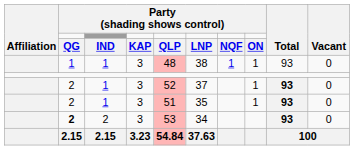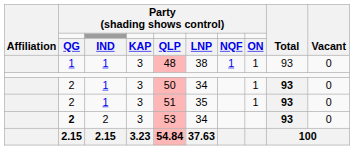(170, 85) 52 -> (170, 85) 50
(202, 85) 37 -> (202, 85) 34
